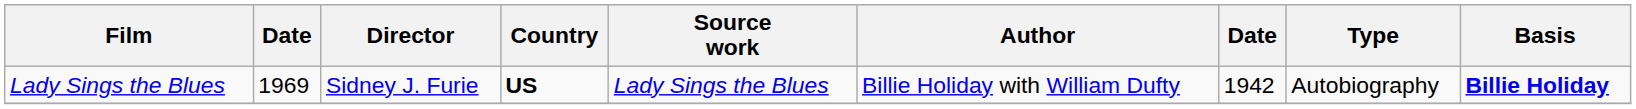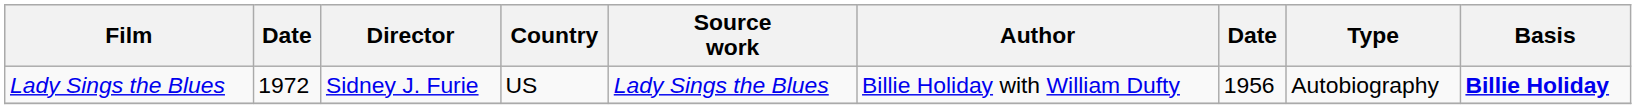(284, 84) 1969 -> (284, 84) 1972
(521, 84) bold -> (521, 84) normal
(1249, 84) 1942 -> (1249, 84) 1956
